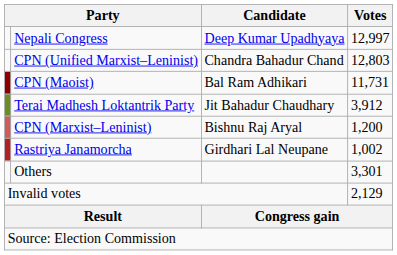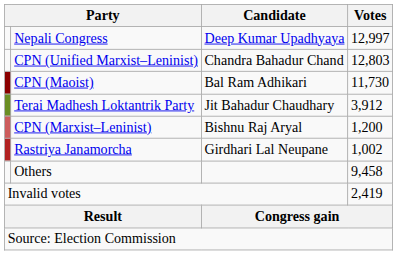(370, 82) 11,731 -> (370, 82) 11,730
(367, 171) 3,301 -> (367, 171) 9,458
(367, 194) 2,129 -> (367, 194) 2,419
